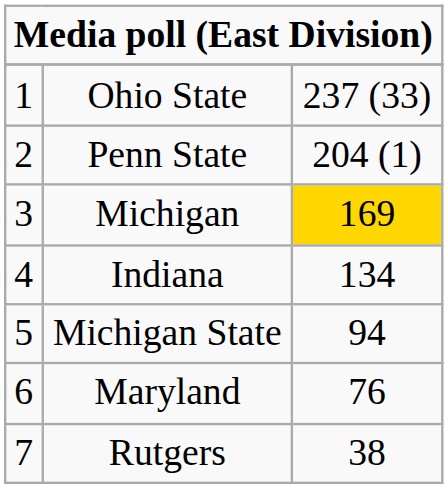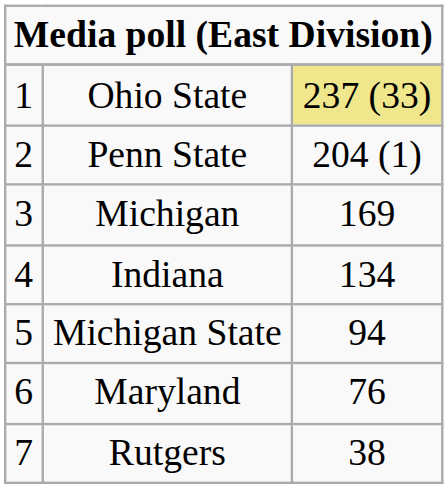(367, 94) no background -> (367, 94) khaki background
(367, 213) gold background -> (367, 213) no background
